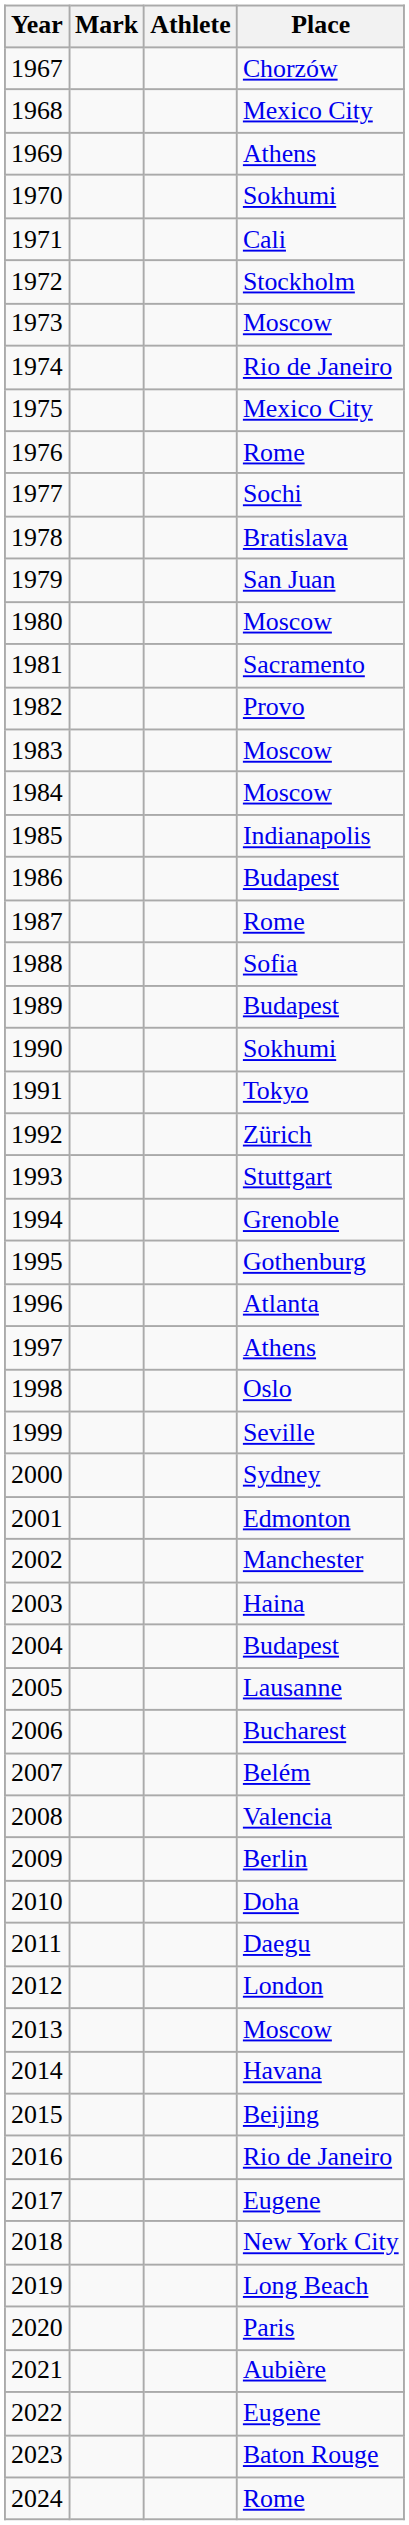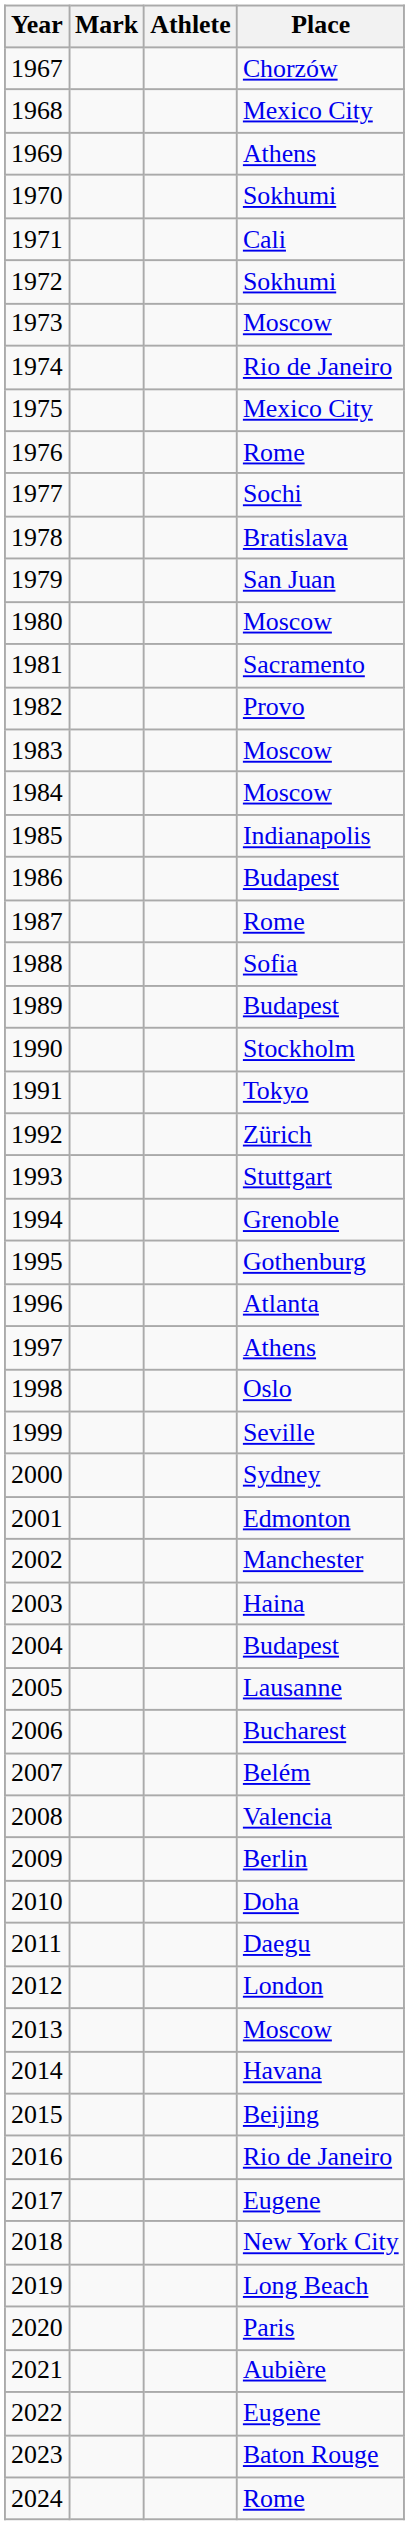(299, 281) Stockholm -> (290, 281) Sokhumi
(290, 1048) Sokhumi -> (299, 1048) Stockholm
